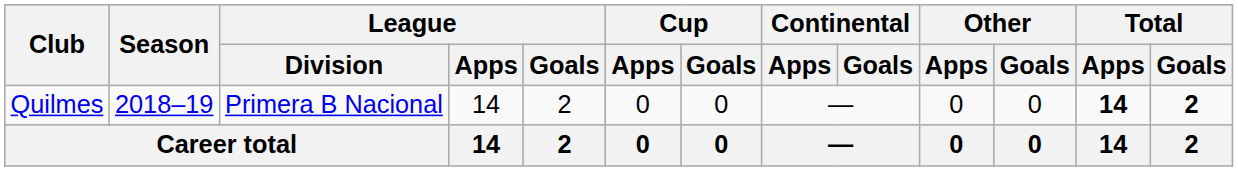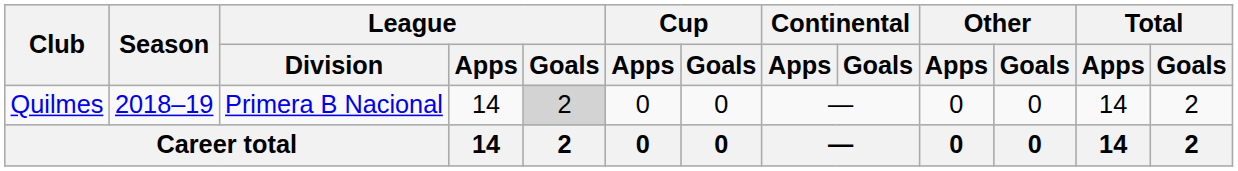(564, 104) no background -> (564, 104) lightgrey background
(1113, 104) bold -> (1113, 104) normal
(1192, 104) bold -> (1192, 104) normal
